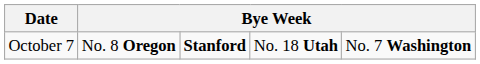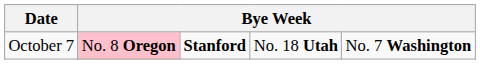(129, 45) no background -> (129, 45) pink background
